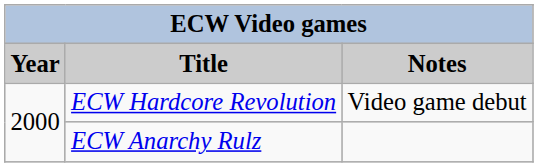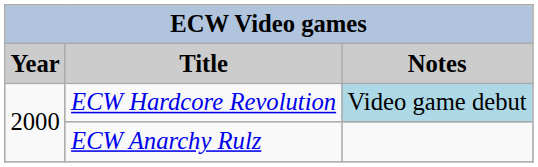(437, 102) no background -> (437, 102) lightblue background
